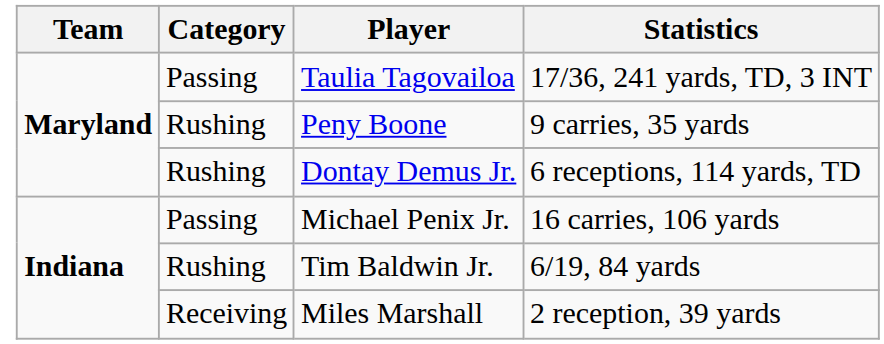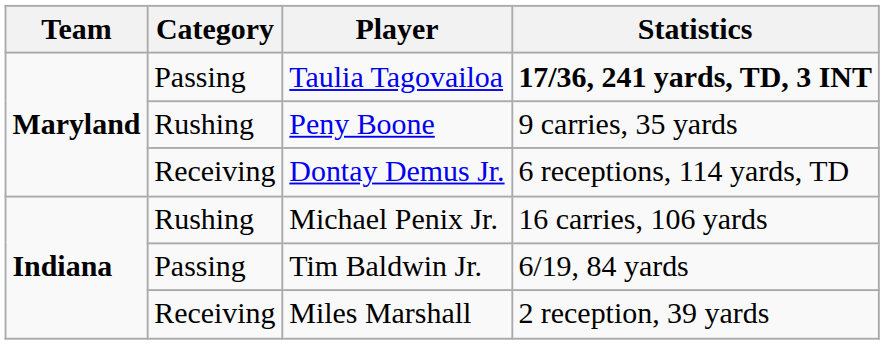(701, 76) normal -> (695, 76) bold
(216, 171) Rushing -> (215, 171) Receiving
(212, 218) Passing -> (204, 218) Rushing
(216, 266) Rushing -> (200, 266) Passing
